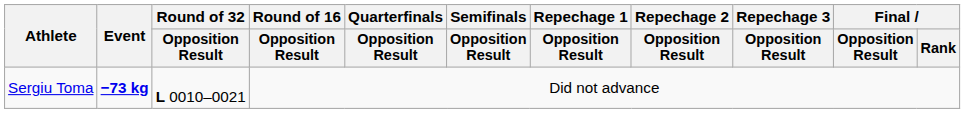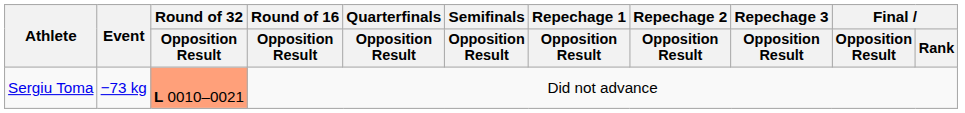(125, 88) bold -> (124, 88) normal
(201, 97) no background -> (199, 97) lightsalmon background
